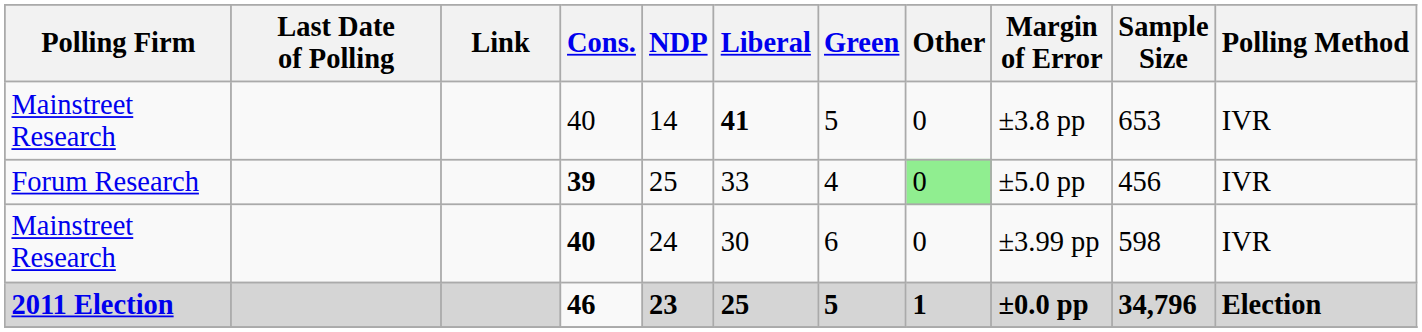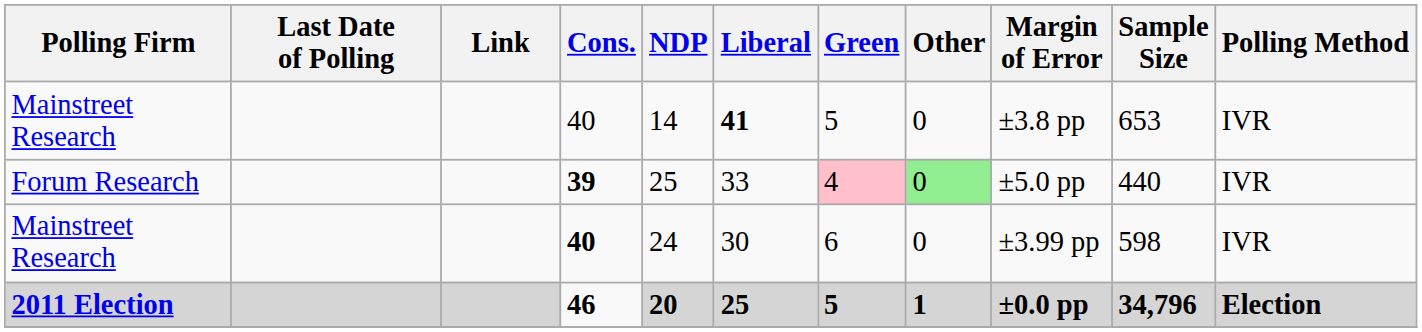(831, 181) no background -> (831, 181) pink background
(1140, 181) 456 -> (1140, 181) 440
(663, 303) 23 -> (663, 303) 20
